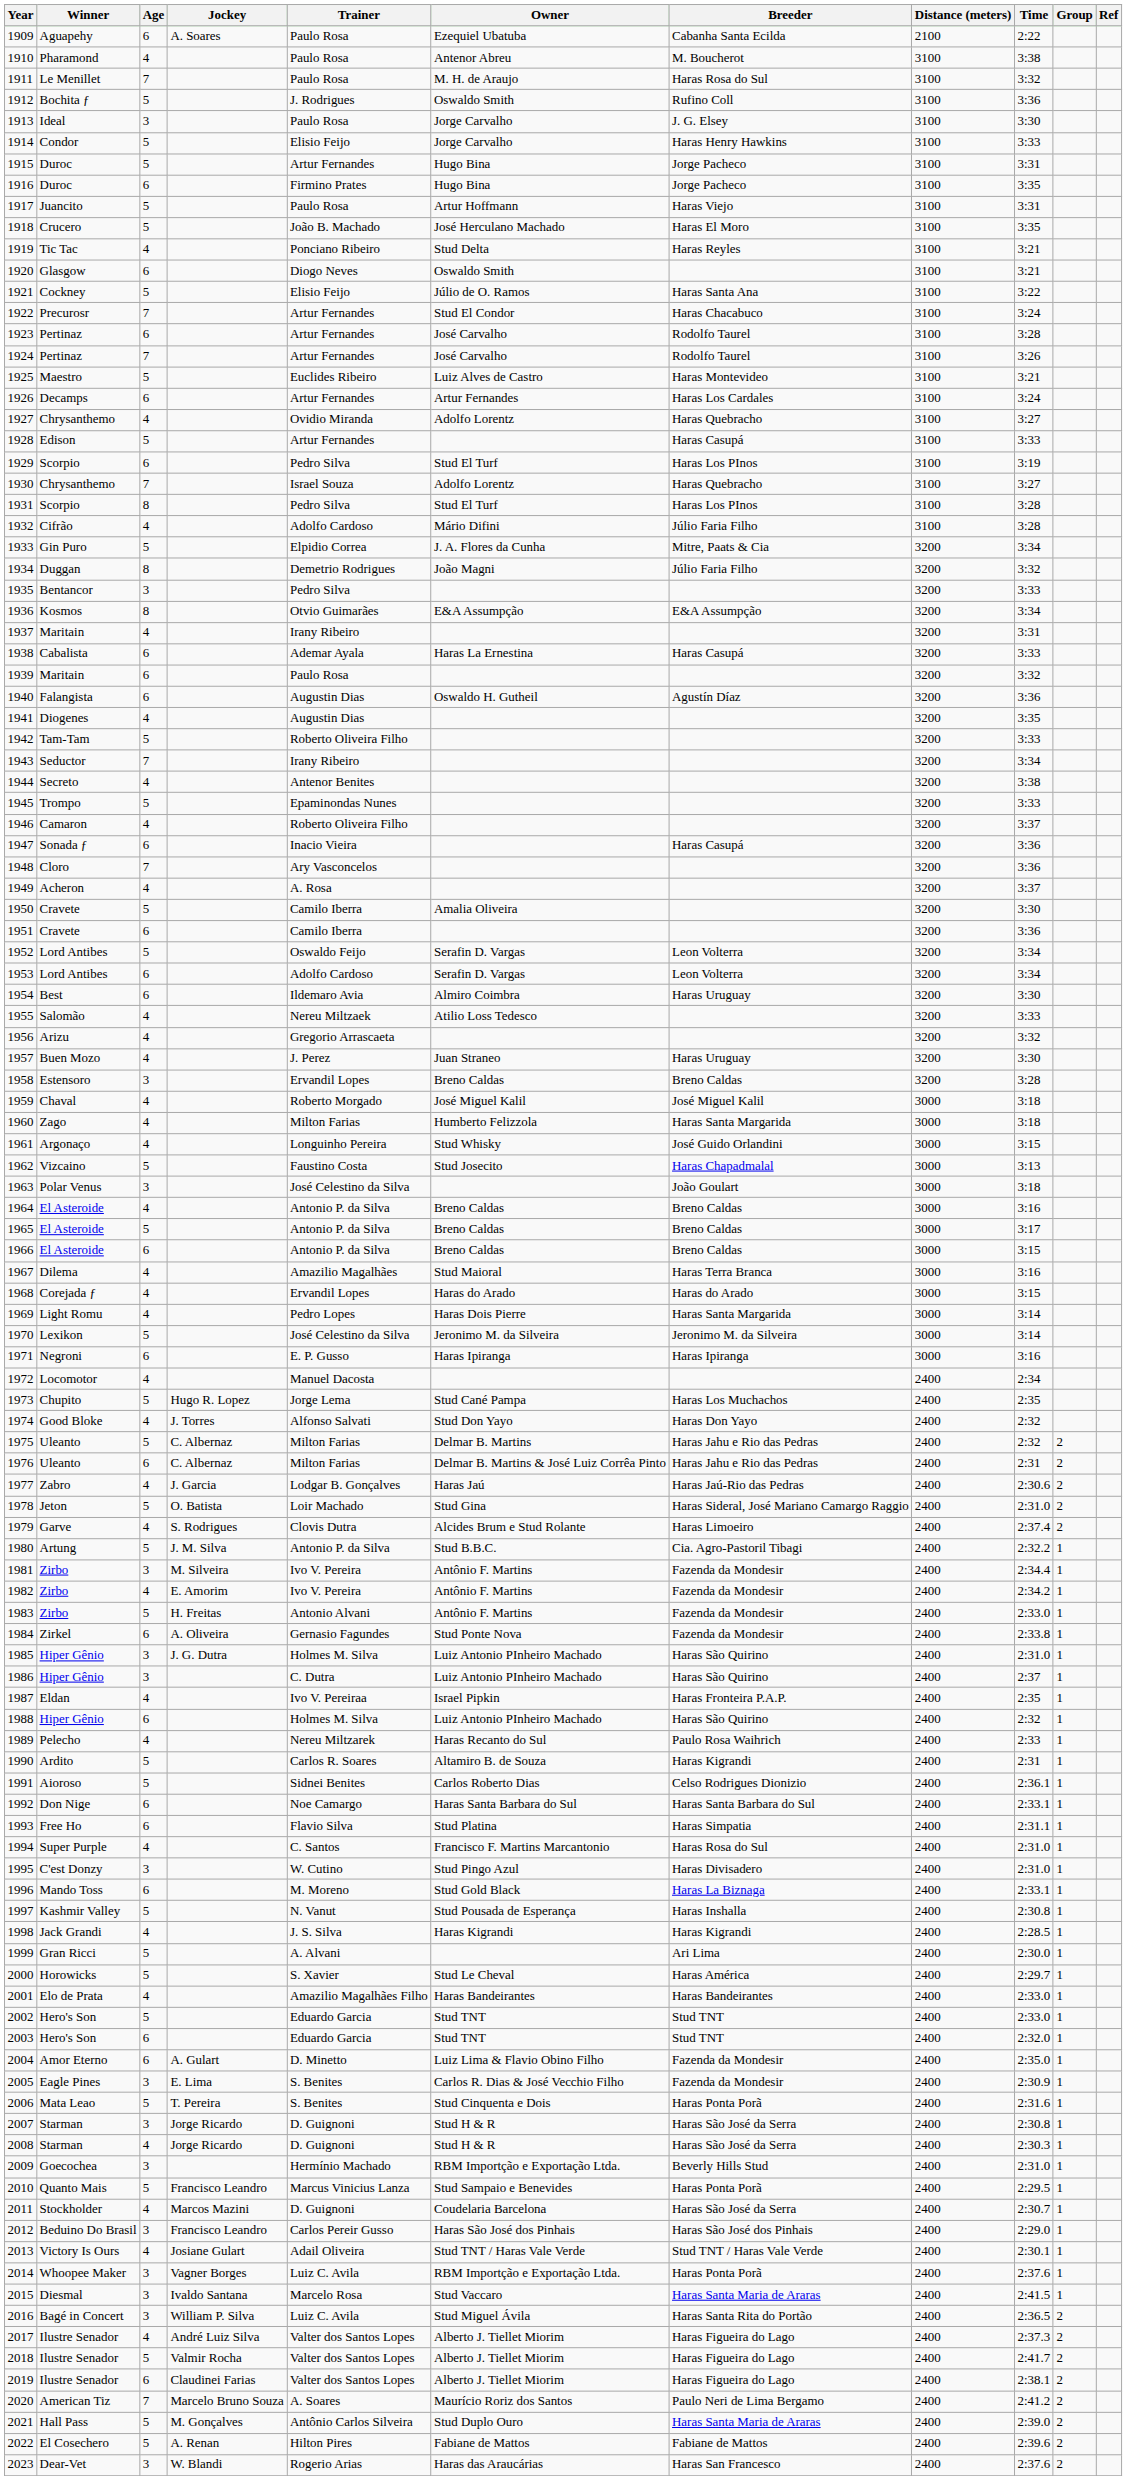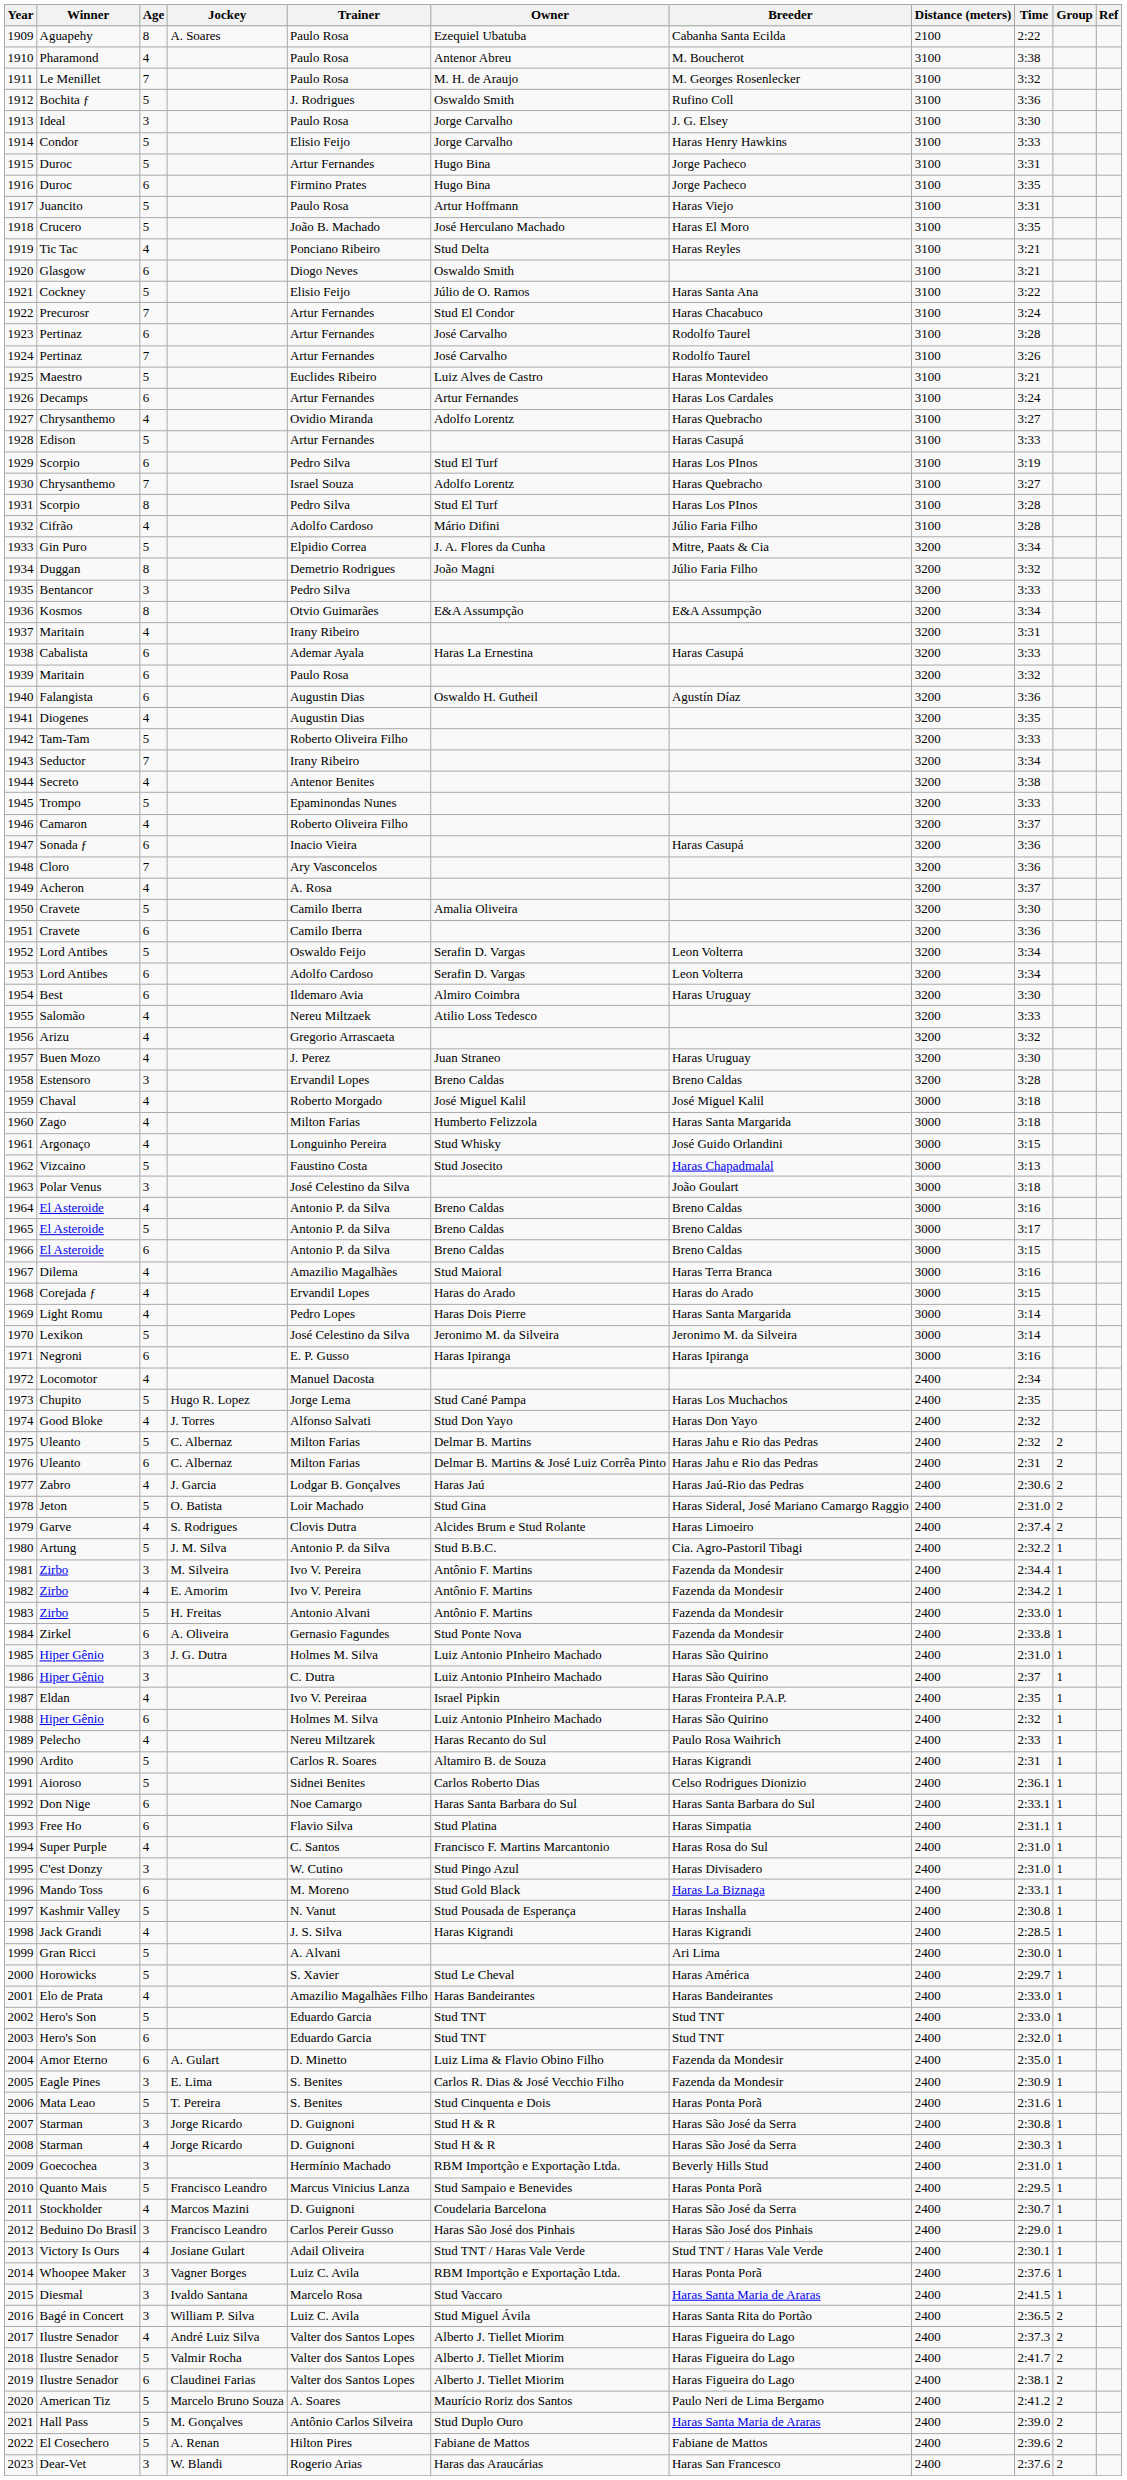(146, 36) 6 -> (146, 36) 8
(720, 78) Haras Rosa do Sul -> (736, 78) M. Georges Rosenlecker
(146, 2401) 7 -> (146, 2401) 5
